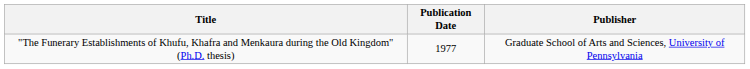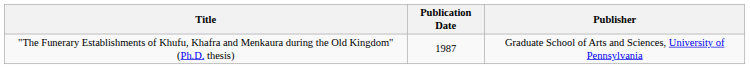(446, 49) 1977 -> (446, 49) 1987
